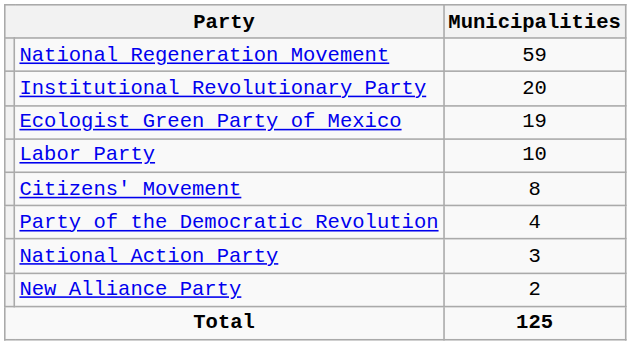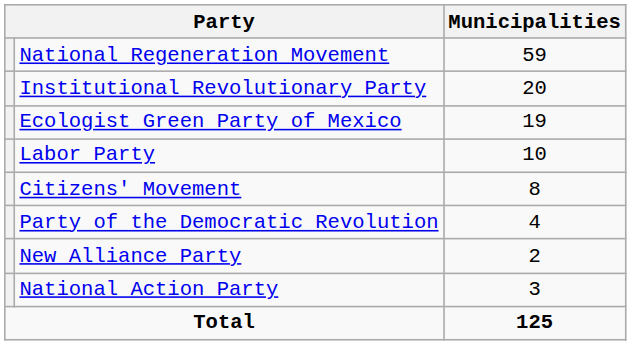rows swapped: (149, 256) <-> (130, 289)
